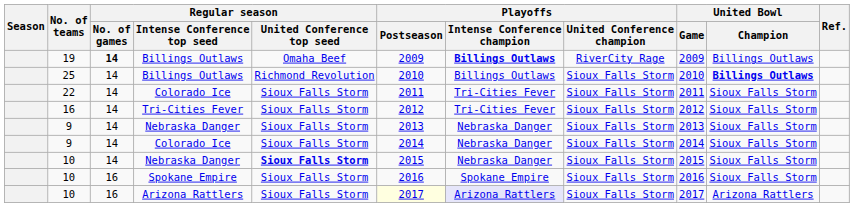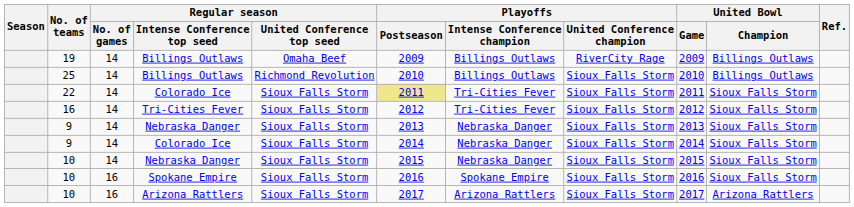(112, 59) bold -> (112, 59) normal
(505, 59) bold -> (505, 59) normal
(763, 76) bold -> (763, 76) normal
(411, 93) no background -> (411, 93) khaki background
(315, 161) bold -> (315, 161) normal
(411, 195) lightyellow background -> (411, 195) no background
(505, 195) lavender background -> (505, 195) no background
